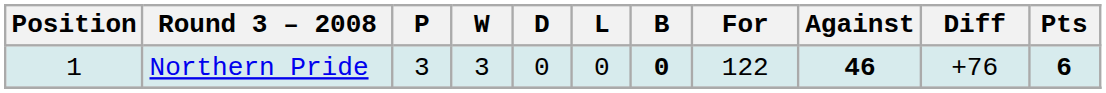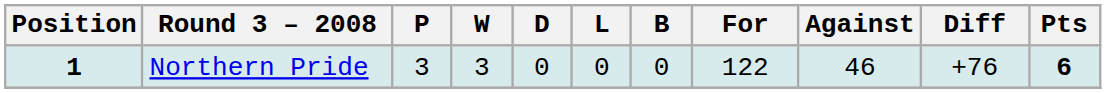(74, 67) normal -> (74, 67) bold
(662, 67) bold -> (662, 67) normal
(860, 67) bold -> (860, 67) normal
